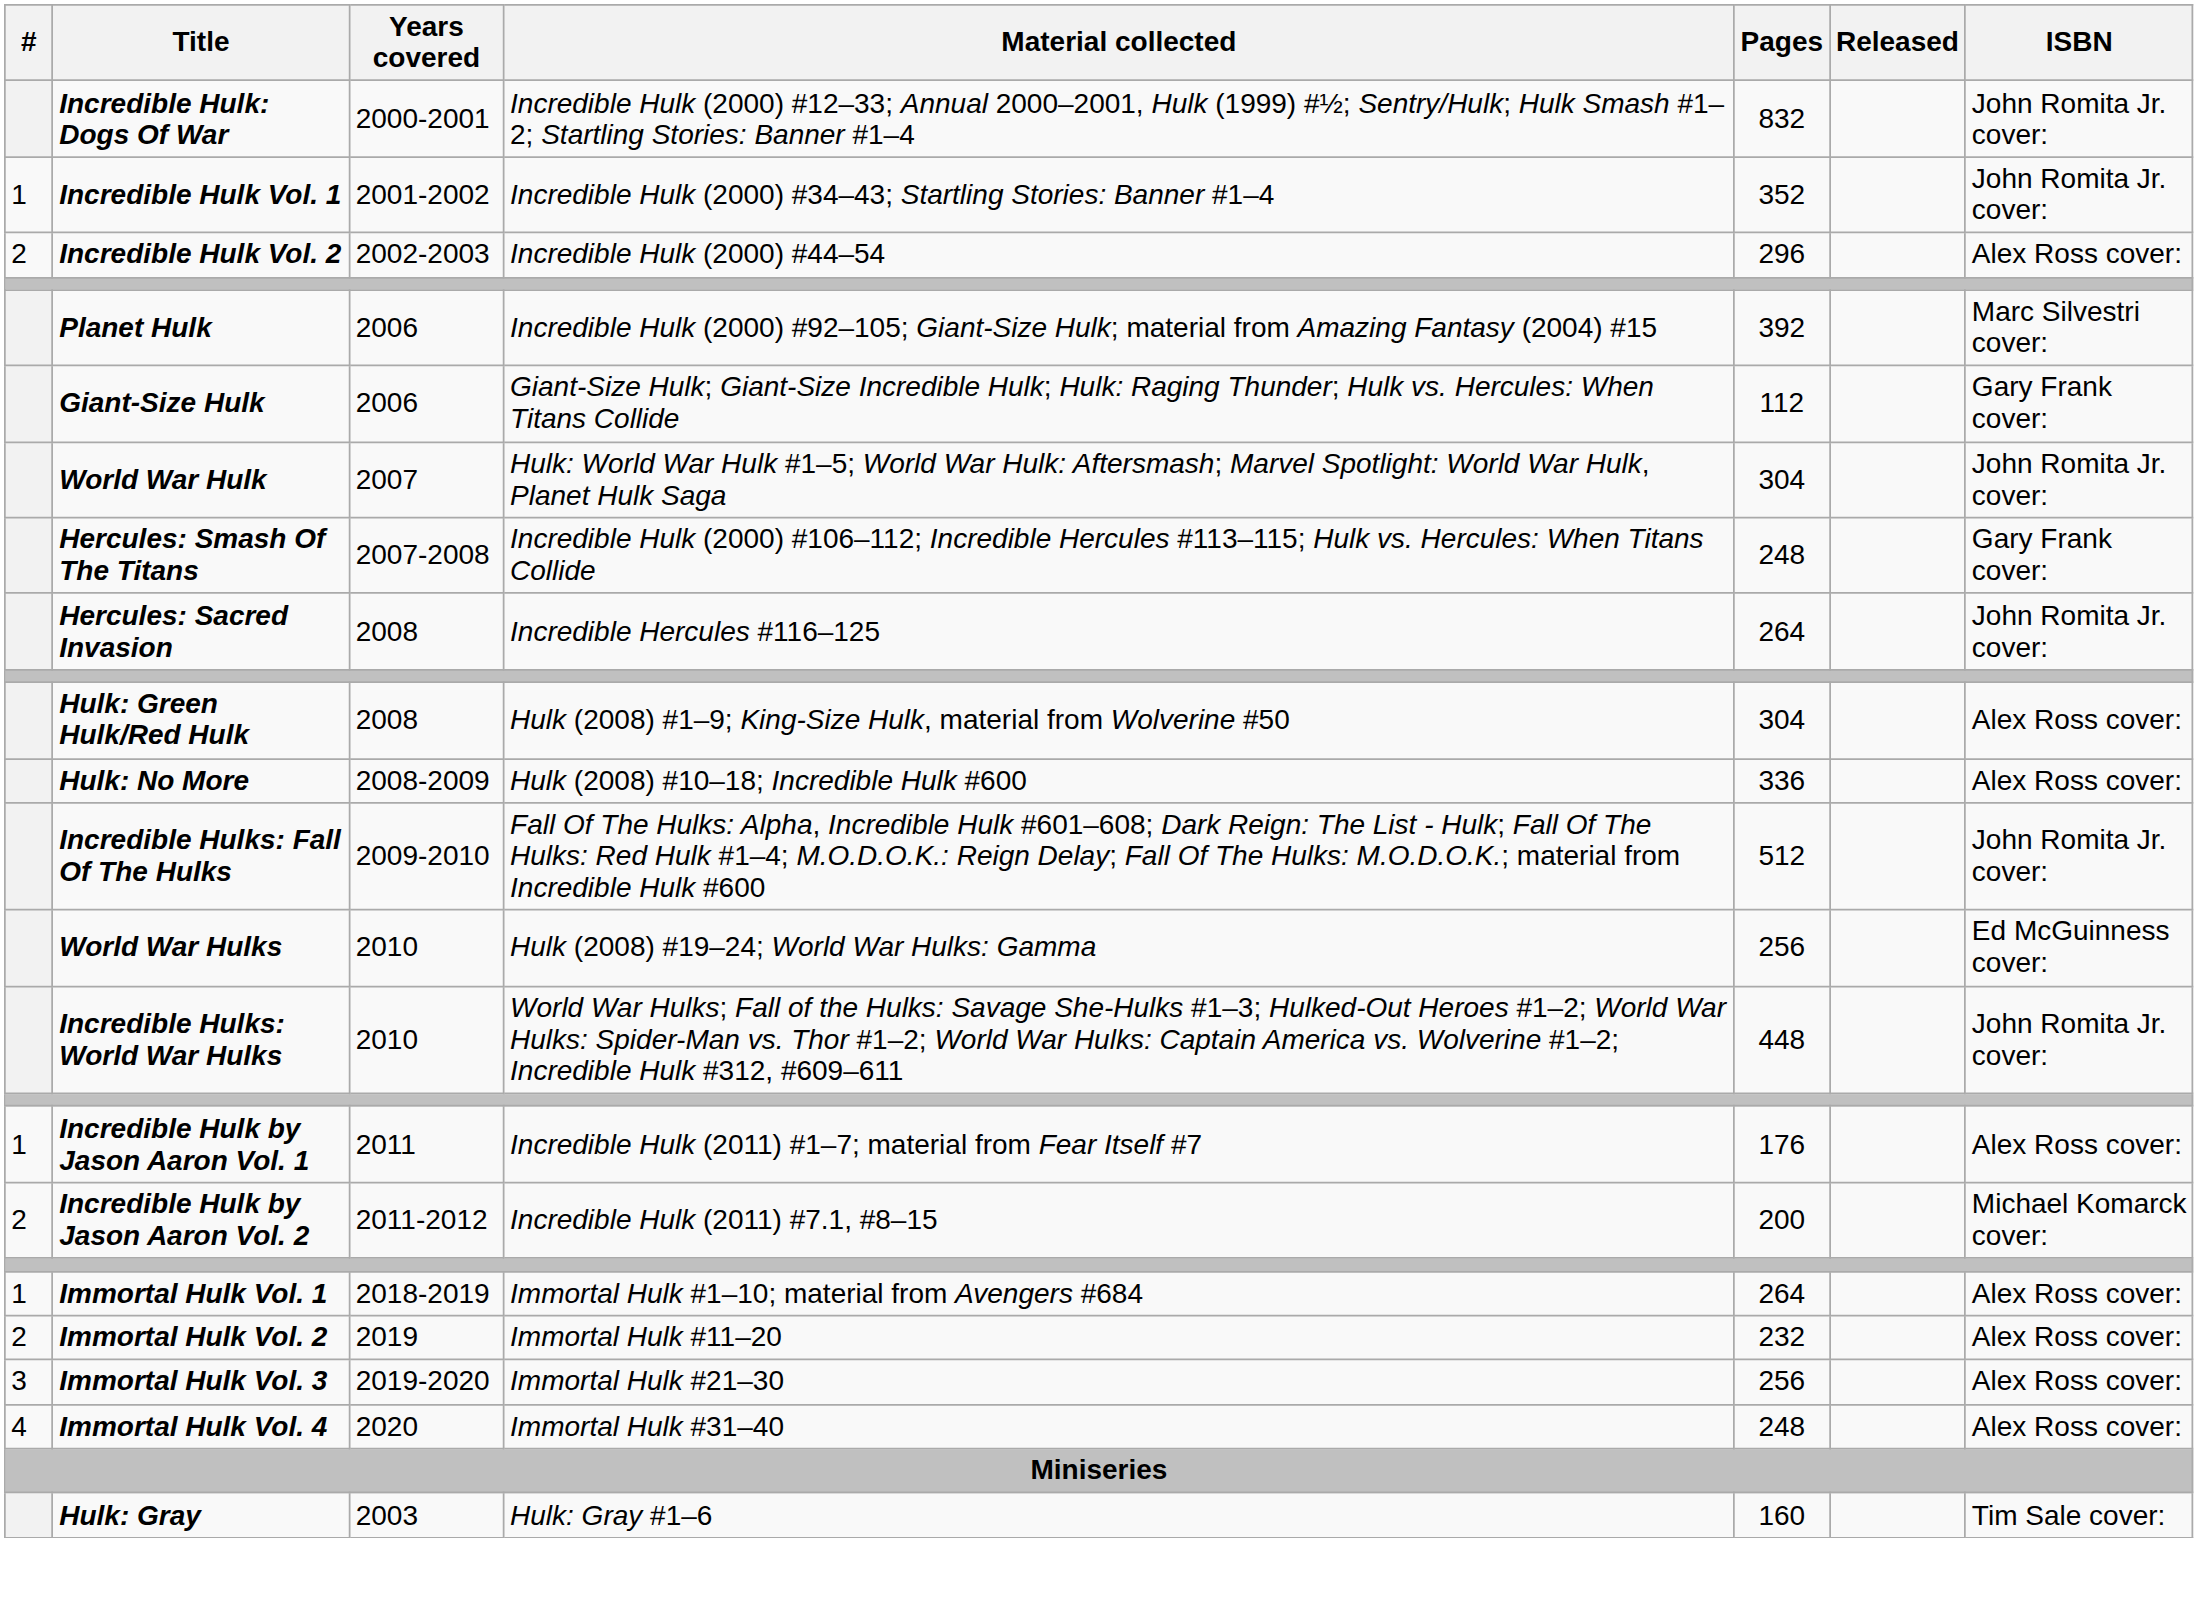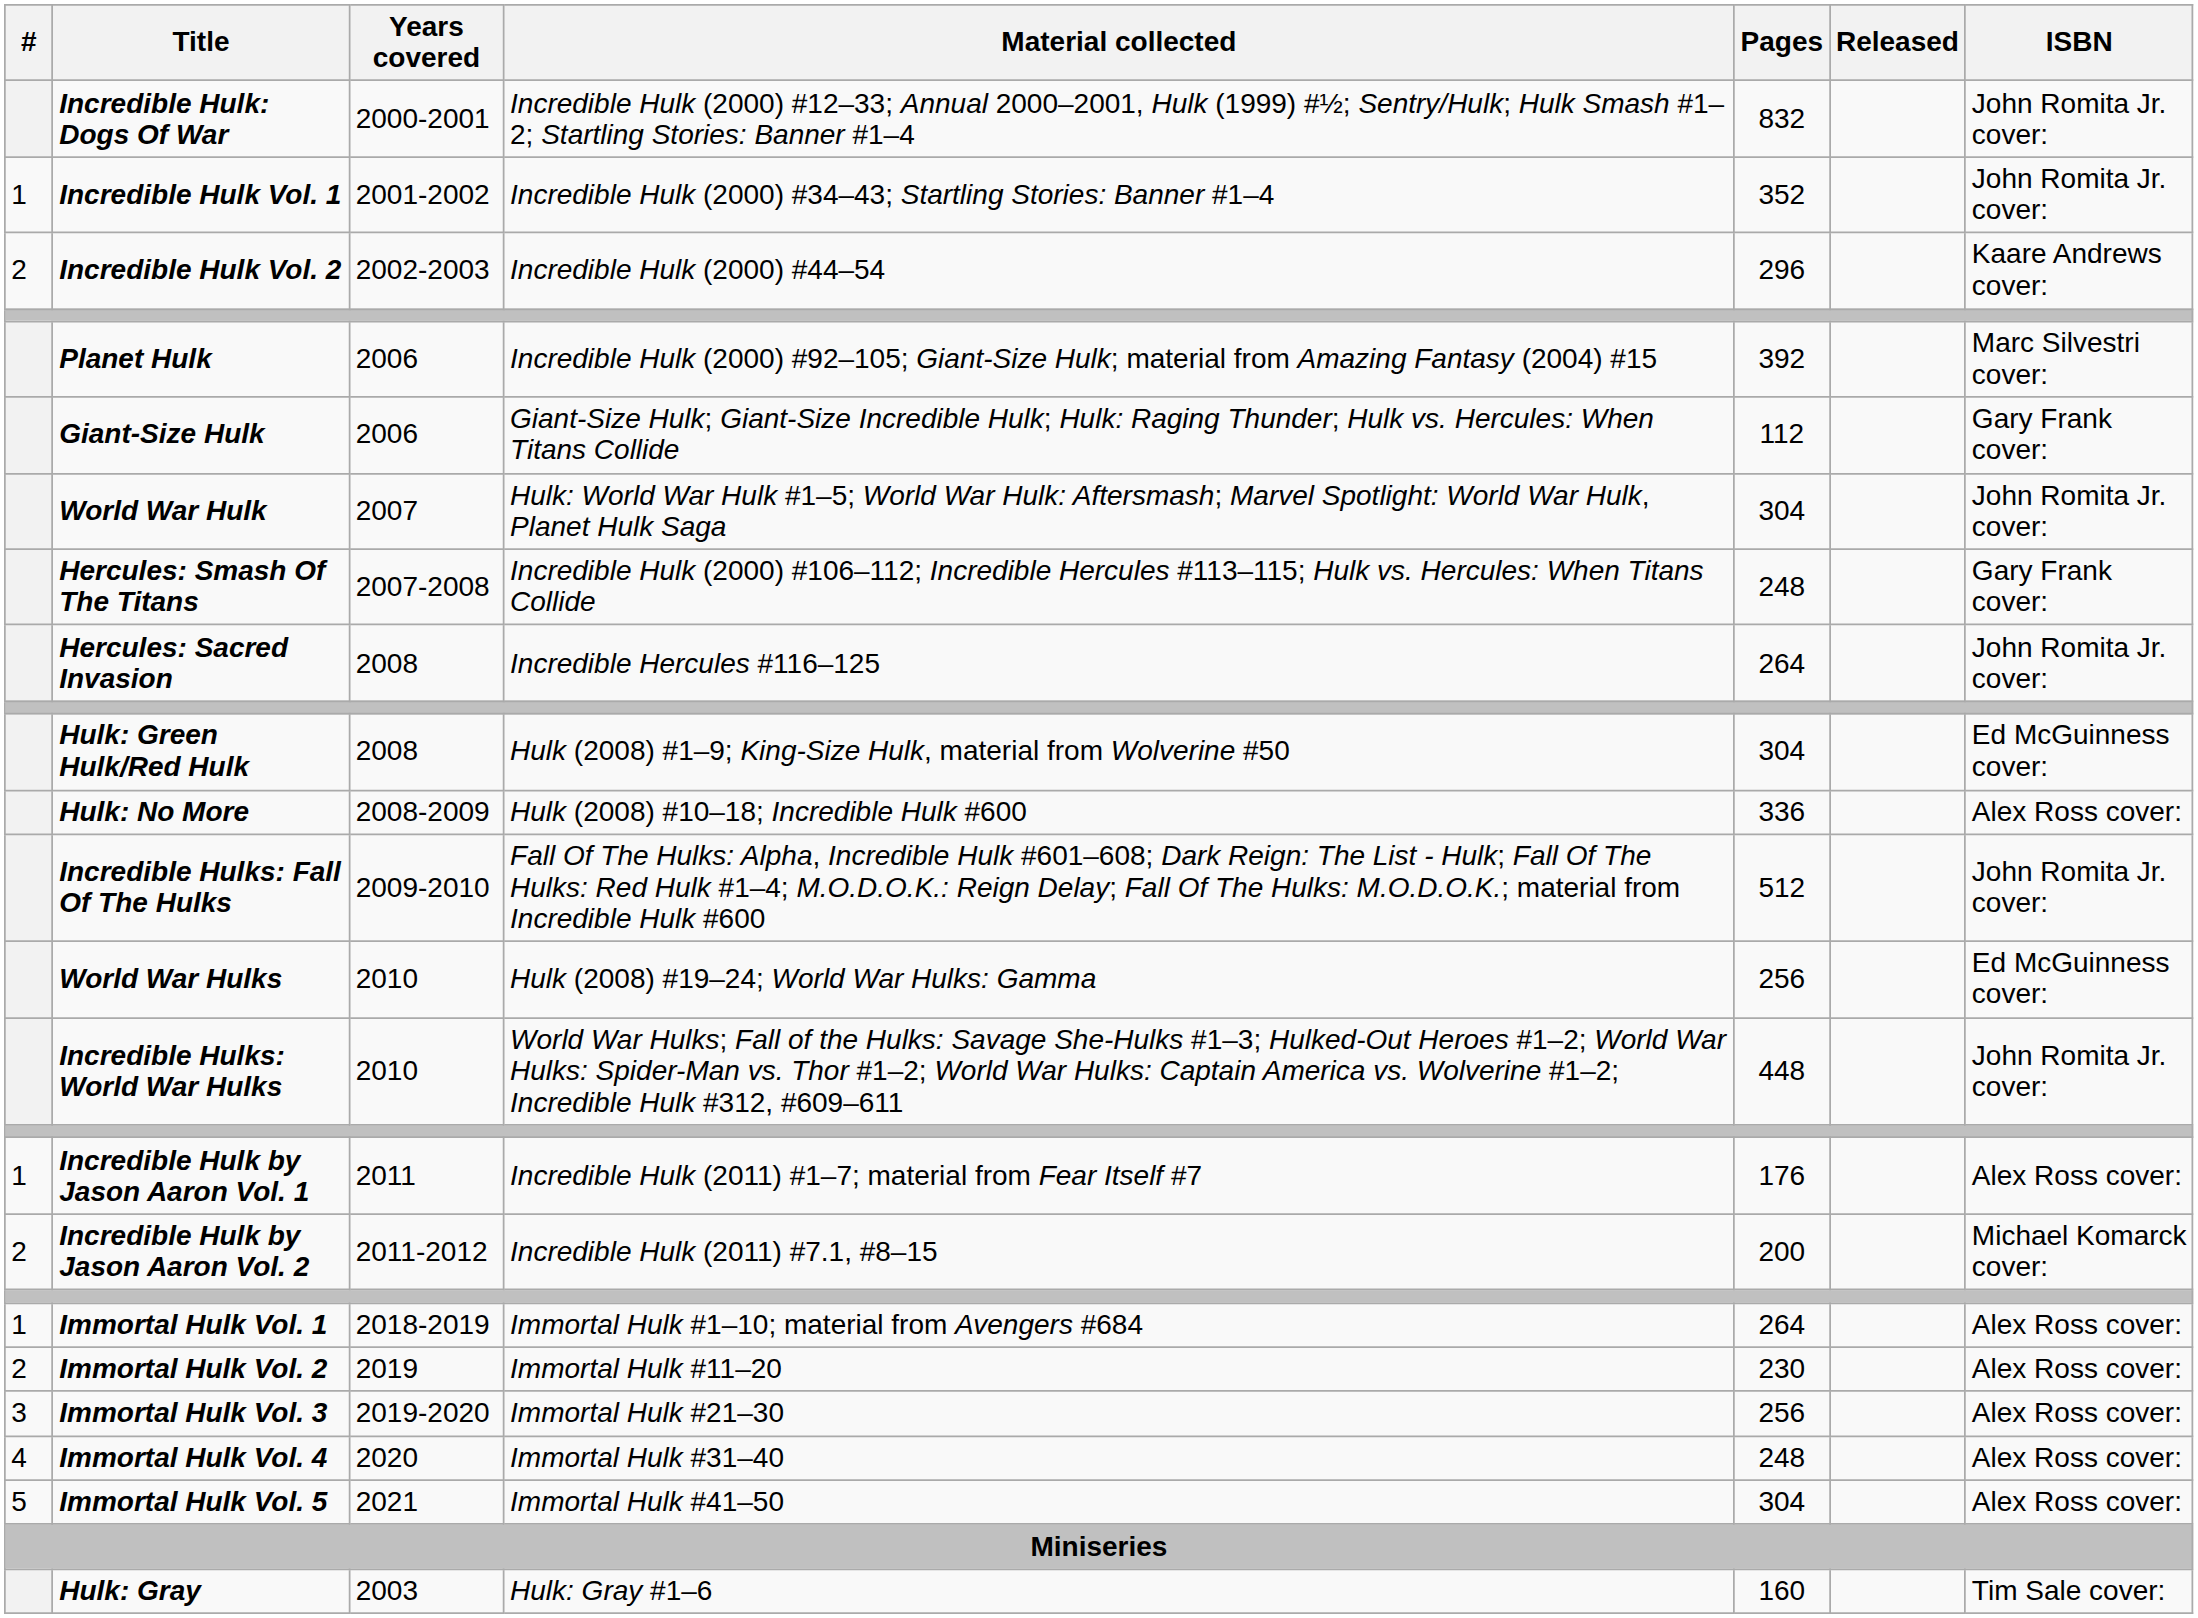(2077, 254) Alex Ross cover: -> (2067, 270) Kaare Andrews cover:
(2077, 719) Alex Ross cover: -> (2071, 751) Ed McGuinness cover:
(1782, 1337) 232 -> (1782, 1368) 230
+ row: (193, 1501)
